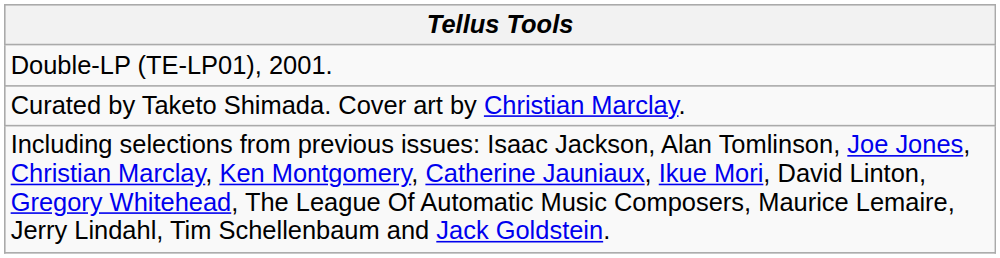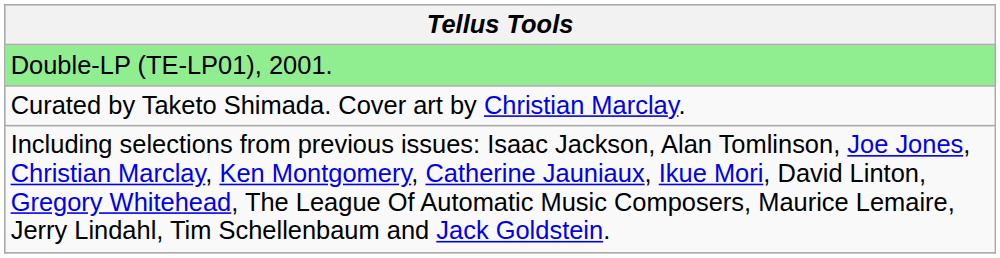(172, 65) no background -> (172, 65) lightgreen background
